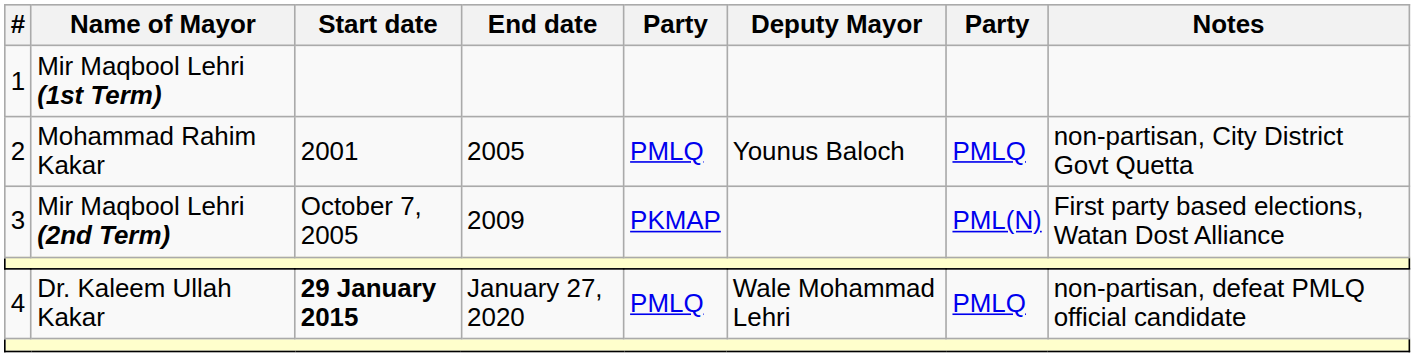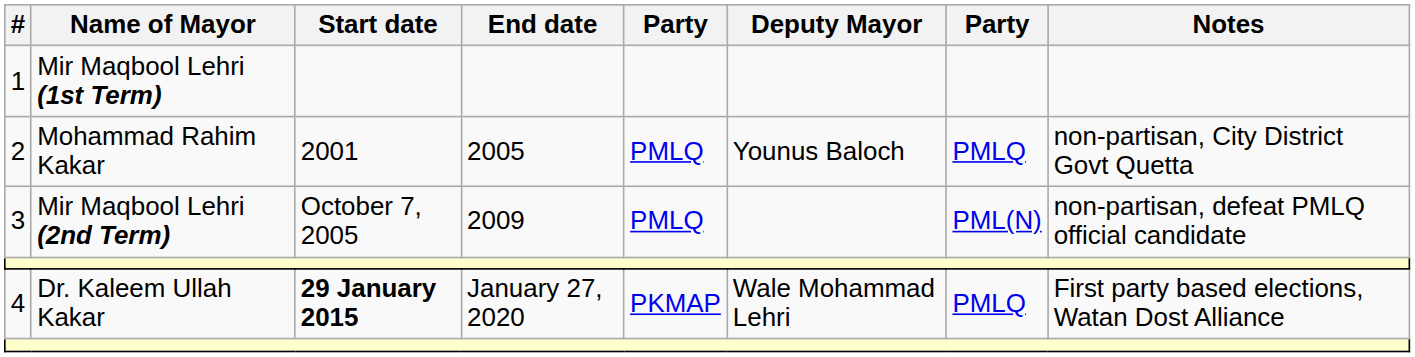(675, 221) PKMAP -> (667, 221) PMLQ
(1209, 221) First party based elections, Watan Dost Alliance -> (1209, 221) non-partisan, defeat PMLQ official candidate
(667, 303) PMLQ -> (675, 303) PKMAP
(1209, 303) non-partisan, defeat PMLQ official candidate -> (1209, 303) First party based elections, Watan Dost Alliance
